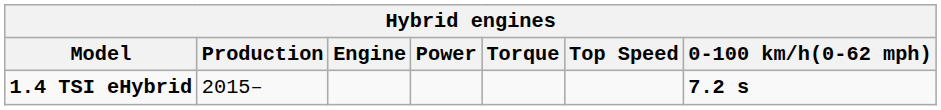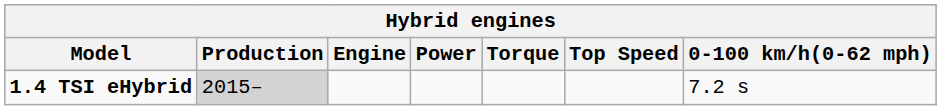(232, 87) no background -> (232, 87) lightgrey background
(719, 87) bold -> (719, 87) normal
